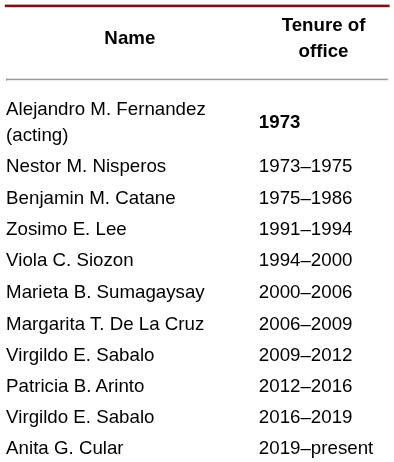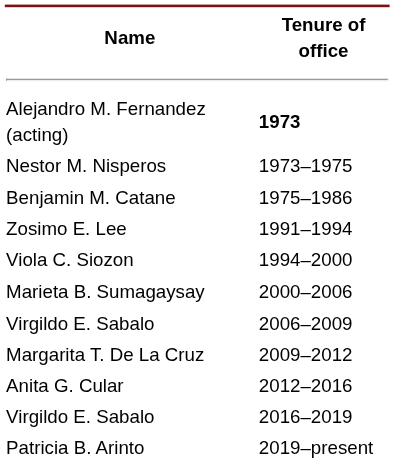(105, 323) Margarita T. De La Cruz -> (80, 323) Virgildo E. Sabalo
(80, 354) Virgildo E. Sabalo -> (105, 354) Margarita T. De La Cruz
(75, 386) Patricia B. Arinto -> (65, 386) Anita G. Cular
(65, 448) Anita G. Cular -> (75, 448) Patricia B. Arinto
